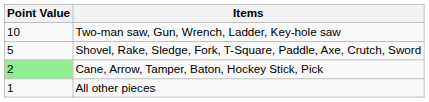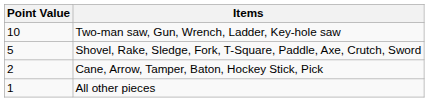(10, 69) lightgreen background -> (10, 69) no background
